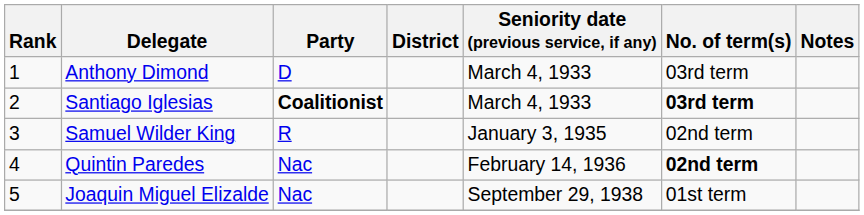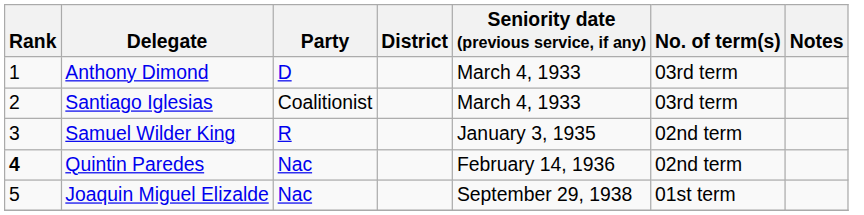(330, 103) bold -> (325, 103) normal
(710, 103) bold -> (696, 103) normal
(14, 164) normal -> (14, 164) bold
(712, 164) bold -> (699, 164) normal
